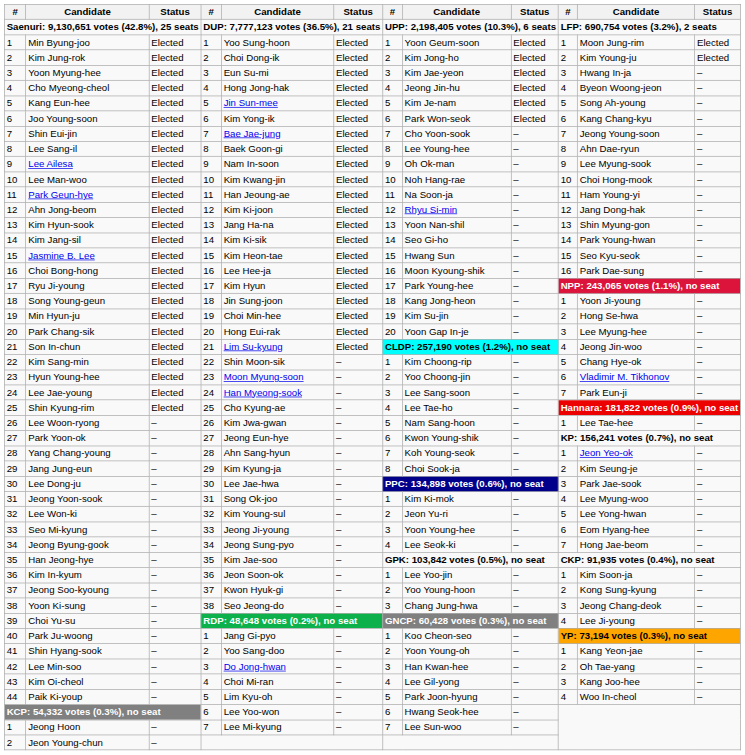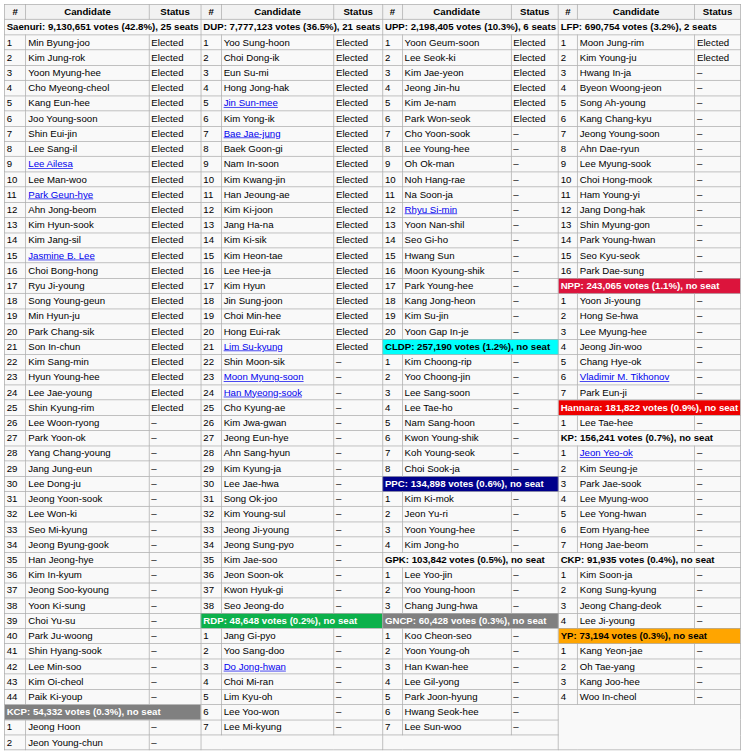(432, 57) Kim Jong-ho -> (430, 57) Lee Seok-ki
(430, 544) Lee Seok-ki -> (432, 544) Kim Jong-ho
